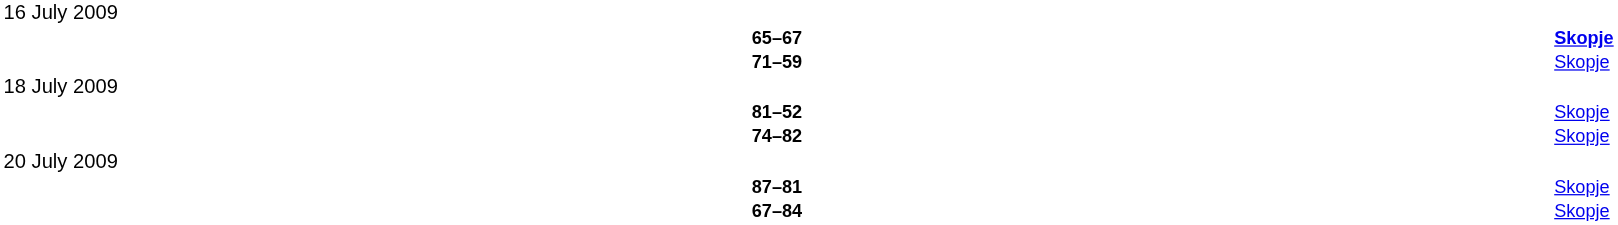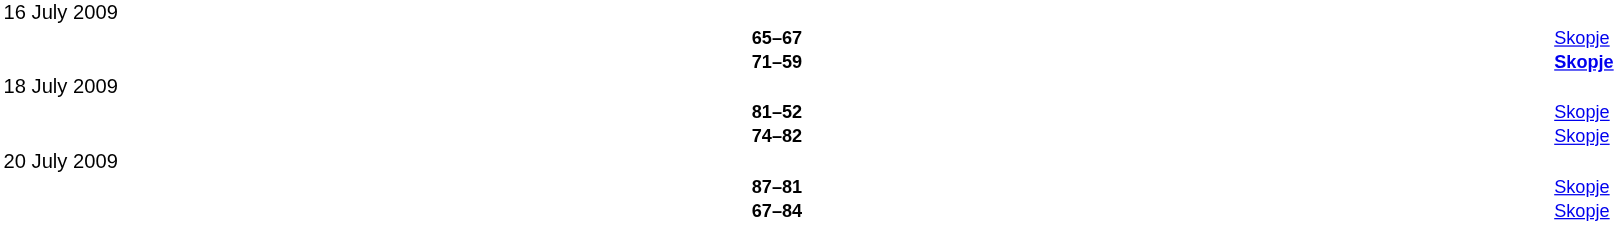(1584, 38) bold -> (1582, 38) normal
(1582, 62) normal -> (1584, 62) bold
